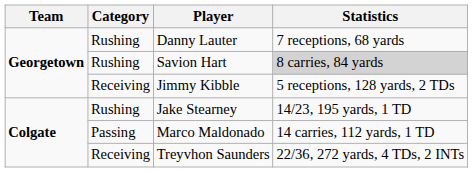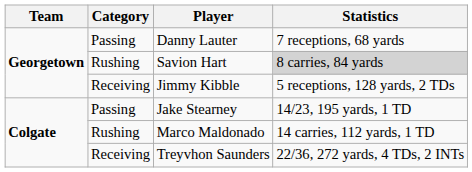(115, 39) Rushing -> (113, 39) Passing
(115, 108) Rushing -> (113, 108) Passing
(113, 132) Passing -> (115, 132) Rushing
